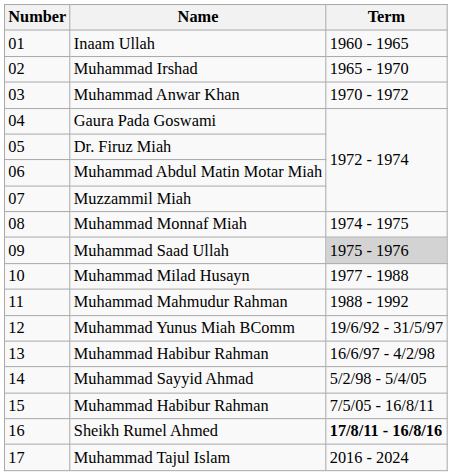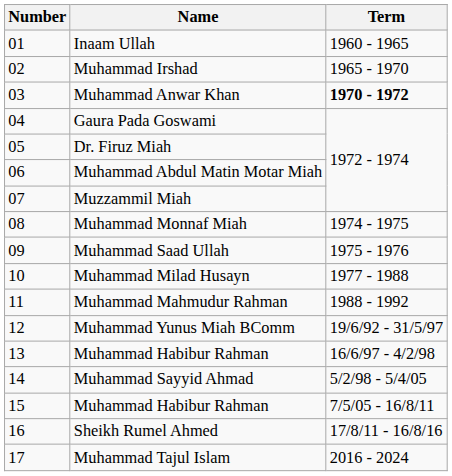(369, 95) normal -> (369, 95) bold
(369, 250) lightgrey background -> (369, 250) no background
(386, 431) bold -> (386, 431) normal
